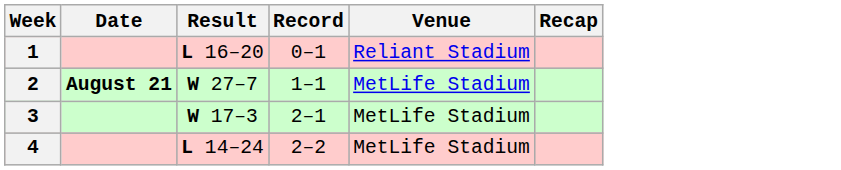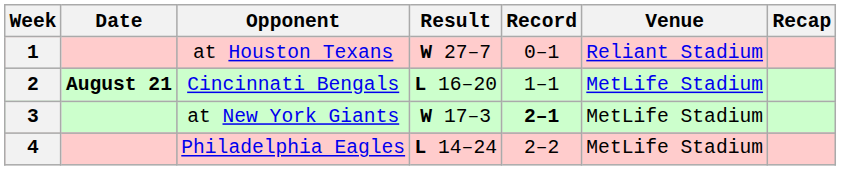+ column: (293, 21)
(223, 53) L 16–20 -> (456, 53) W 27–7
(223, 85) W 27–7 -> (456, 85) L 16–20
(308, 117) normal -> (542, 117) bold
